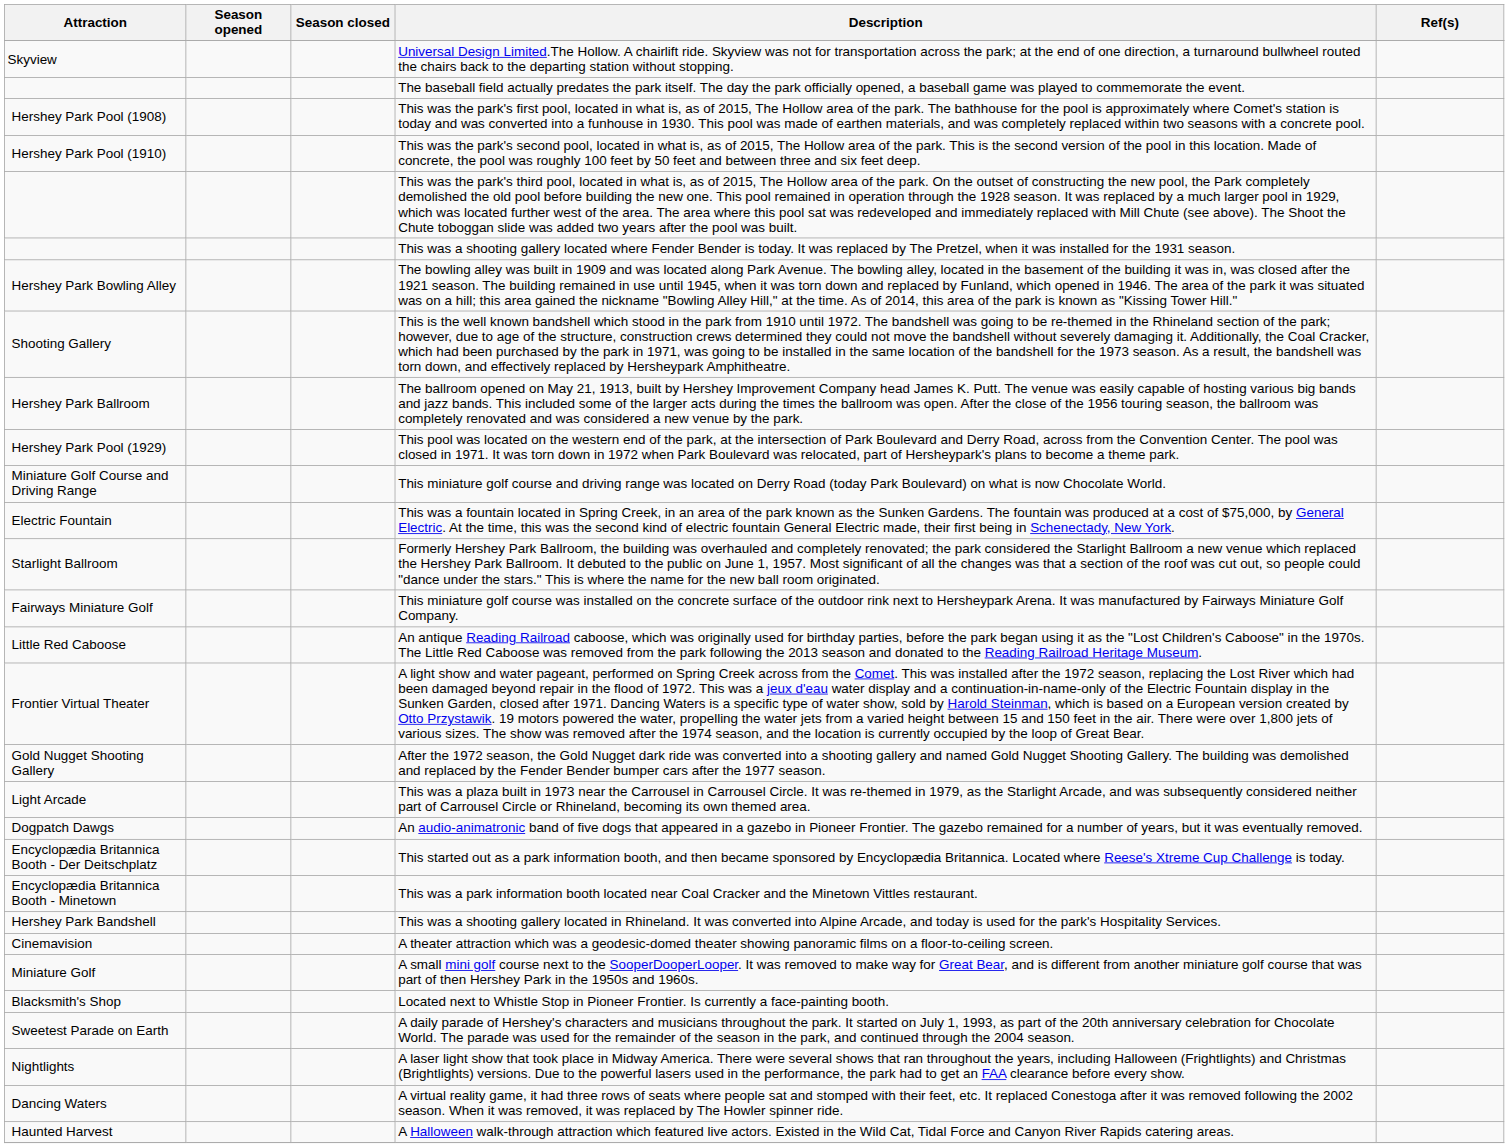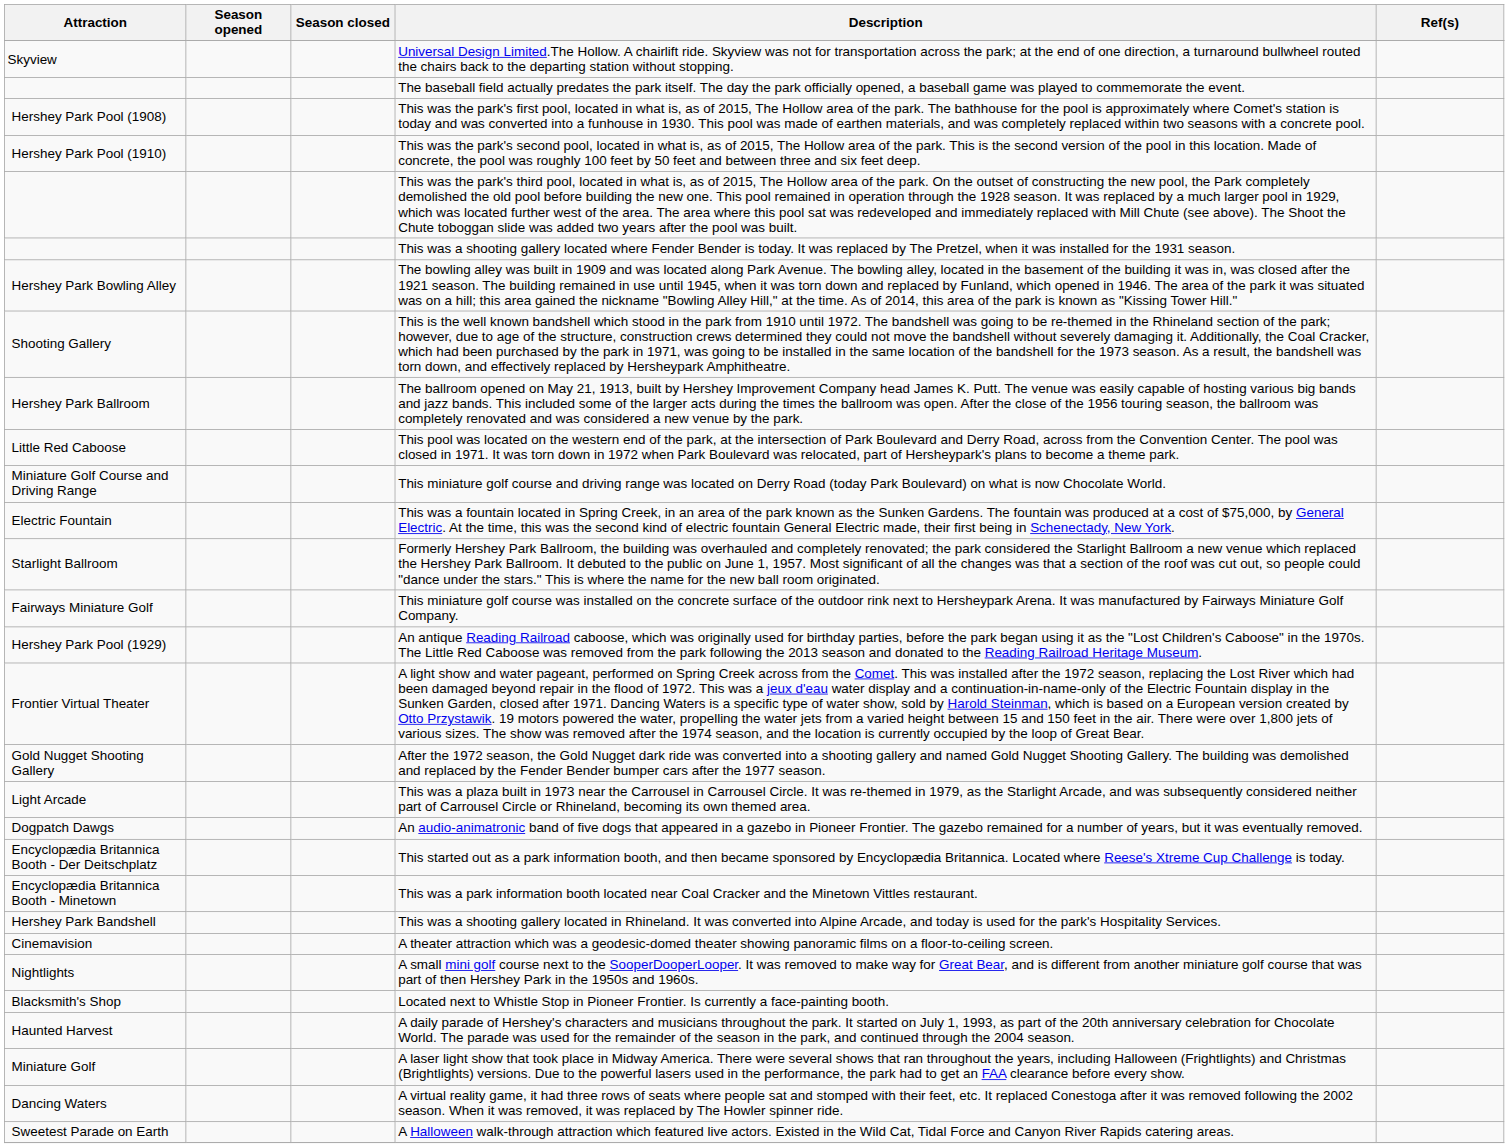(89, 447) Hershey Park Pool (1929) -> (69, 447) Little Red Caboose
(69, 644) Little Red Caboose -> (89, 644) Hershey Park Pool (1929)
(53, 972) Miniature Golf -> (43, 972) Nightlights
(90, 1030) Sweetest Parade on Earth -> (62, 1030) Haunted Harvest
(43, 1066) Nightlights -> (53, 1066) Miniature Golf
(62, 1132) Haunted Harvest -> (90, 1132) Sweetest Parade on Earth
